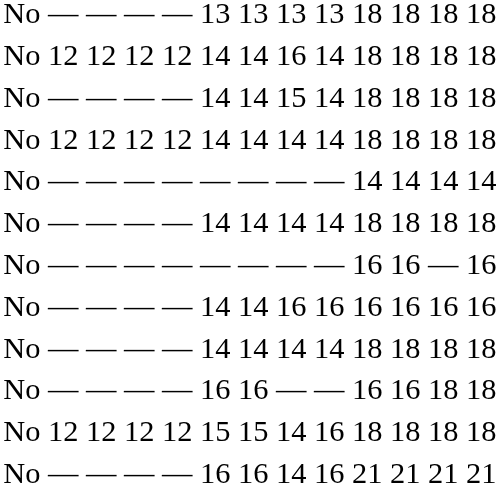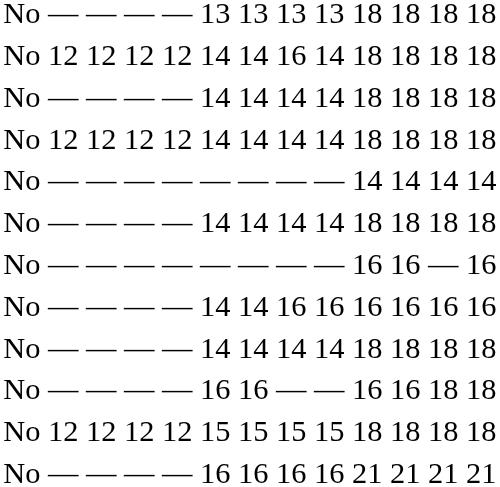(291, 96) 15 -> (291, 96) 14
(291, 431) 14 -> (291, 431) 15
(329, 431) 16 -> (329, 431) 15
(291, 472) 14 -> (291, 472) 16
